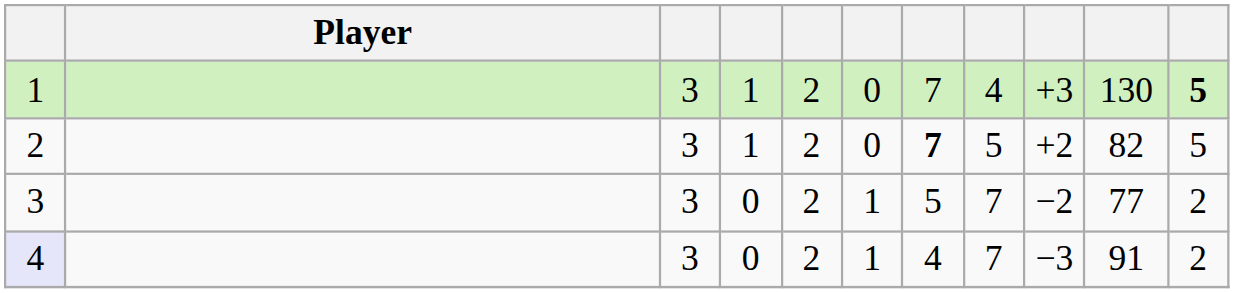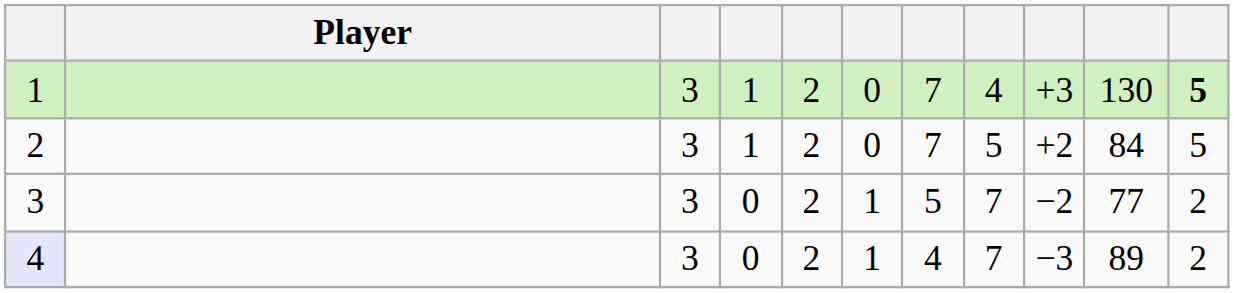(933, 145) bold -> (933, 145) normal
(1126, 145) 82 -> (1126, 145) 84
(1126, 257) 91 -> (1126, 257) 89
